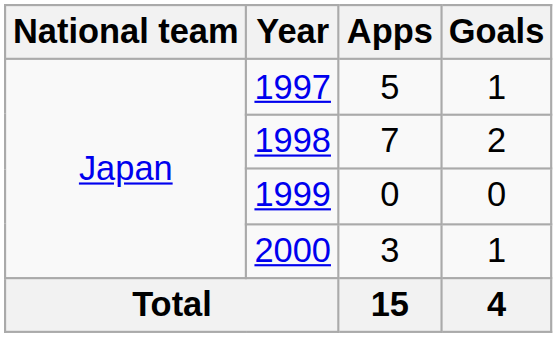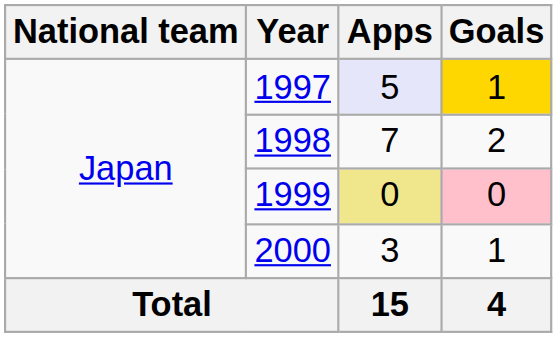(390, 86) no background -> (390, 86) lavender background
(496, 86) no background -> (496, 86) gold background
(390, 195) no background -> (390, 195) khaki background
(496, 195) no background -> (496, 195) pink background
